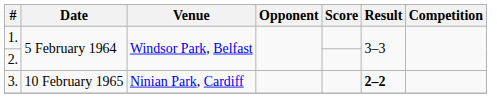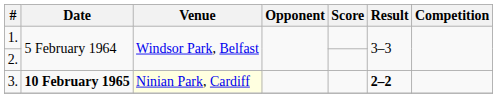(74, 81) normal -> (77, 81) bold
(187, 81) no background -> (193, 81) lightyellow background
